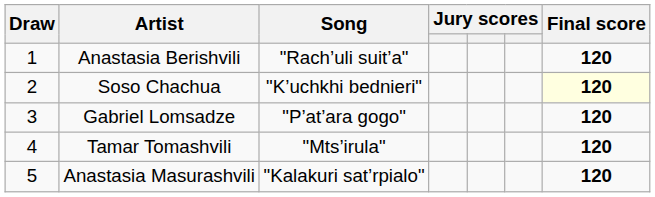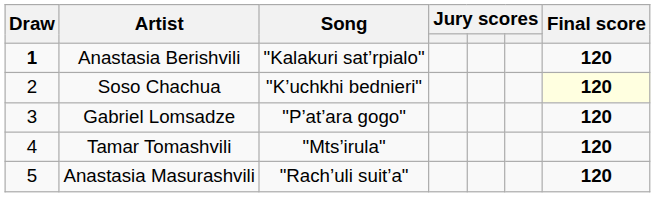(32, 57) normal -> (32, 57) bold
(344, 57) "Rach’uli suit’a" -> (344, 57) "Kalakuri sat’rpialo"
(344, 176) "Kalakuri sat’rpialo" -> (344, 176) "Rach’uli suit’a"
